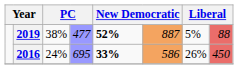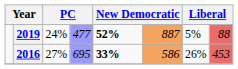(56, 34) 38% -> (56, 34) 24%
(56, 53) 24% -> (56, 53) 27%
(221, 53) 450 -> (221, 53) 453
